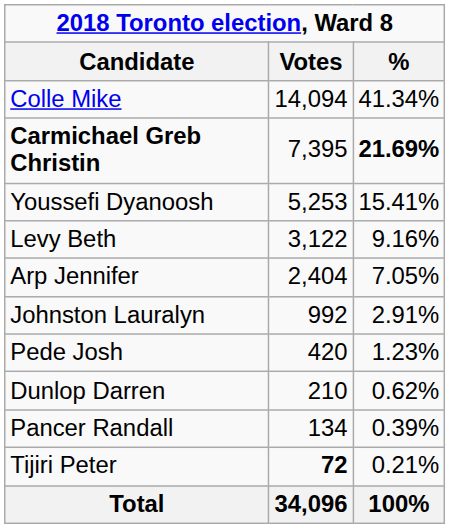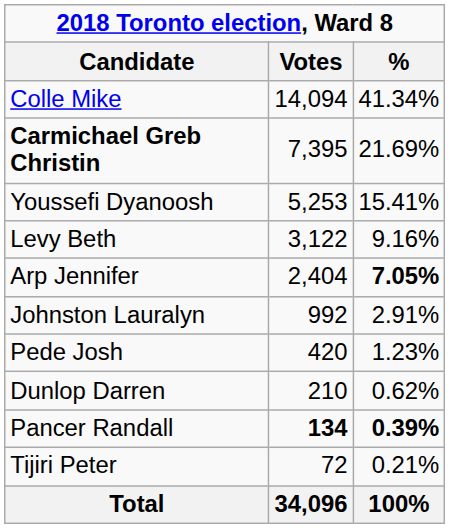(399, 150) bold -> (399, 150) normal
(405, 277) normal -> (405, 277) bold
(328, 428) normal -> (328, 428) bold
(405, 428) normal -> (405, 428) bold
(334, 466) bold -> (334, 466) normal
